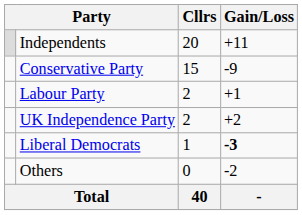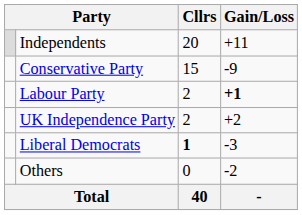(233, 94) normal -> (233, 94) bold
(186, 145) normal -> (186, 145) bold
(231, 145) bold -> (231, 145) normal
